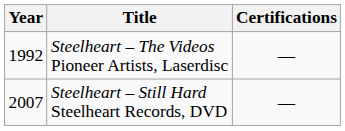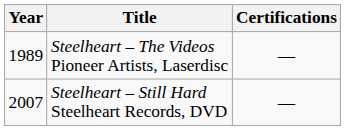(26, 55) 1992 -> (26, 55) 1989
